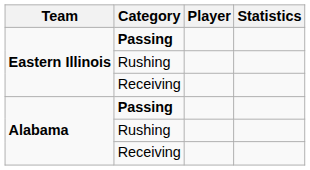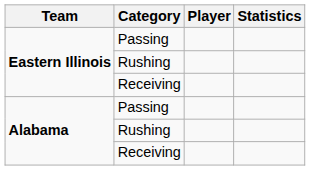(145, 39) bold -> (143, 39) normal
(145, 107) bold -> (143, 107) normal
